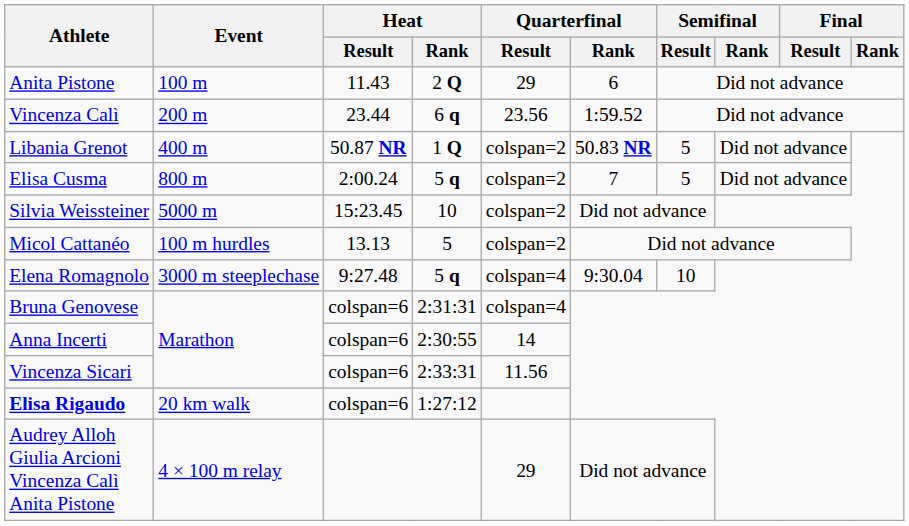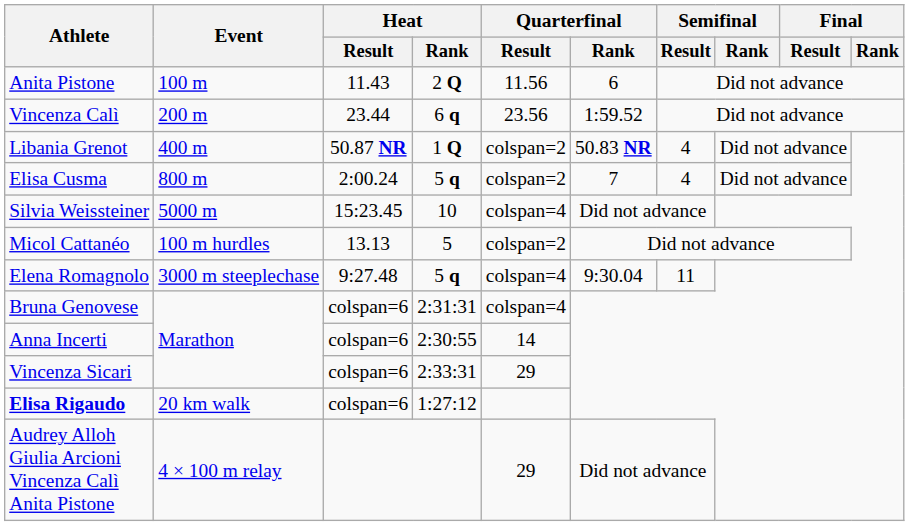(526, 83) 29 -> (526, 83) 11.56
(686, 147) 5 -> (686, 147) 4
(686, 179) 5 -> (686, 179) 4
(526, 211) colspan=2 -> (526, 211) colspan=4
(686, 275) 10 -> (686, 275) 11
(526, 371) 11.56 -> (526, 371) 29
